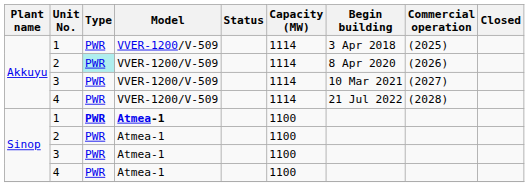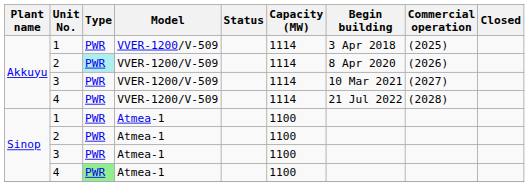(95, 118) bold -> (95, 118) normal
(141, 118) bold -> (141, 118) normal
(95, 172) no background -> (95, 172) lightgreen background
